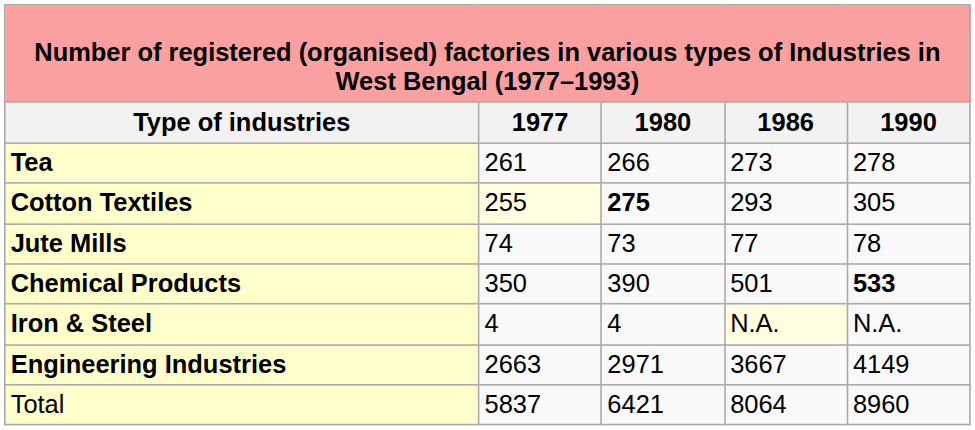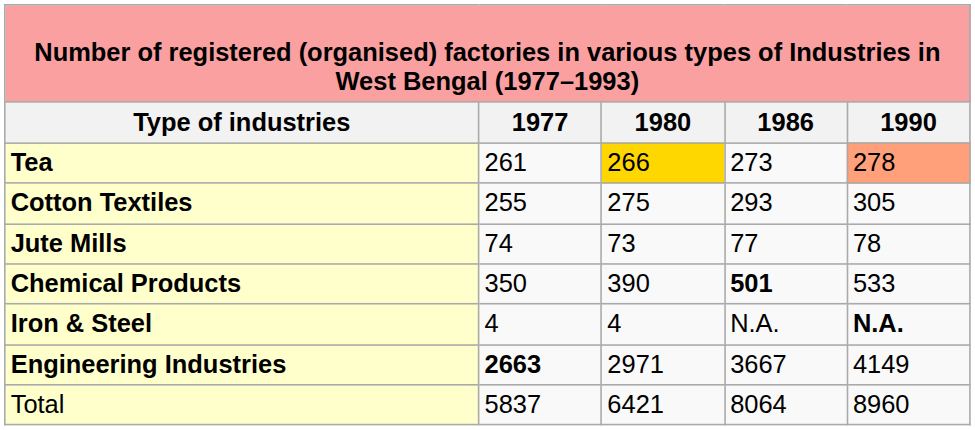(629, 162) no background -> (629, 162) gold background
(874, 162) no background -> (874, 162) lightsalmon background
(506, 202) lightyellow background -> (506, 202) no background
(629, 202) bold -> (629, 202) normal
(751, 283) normal -> (751, 283) bold
(874, 283) bold -> (874, 283) normal
(755, 323) lightyellow background -> (755, 323) no background
(878, 323) normal -> (878, 323) bold
(513, 364) normal -> (513, 364) bold
